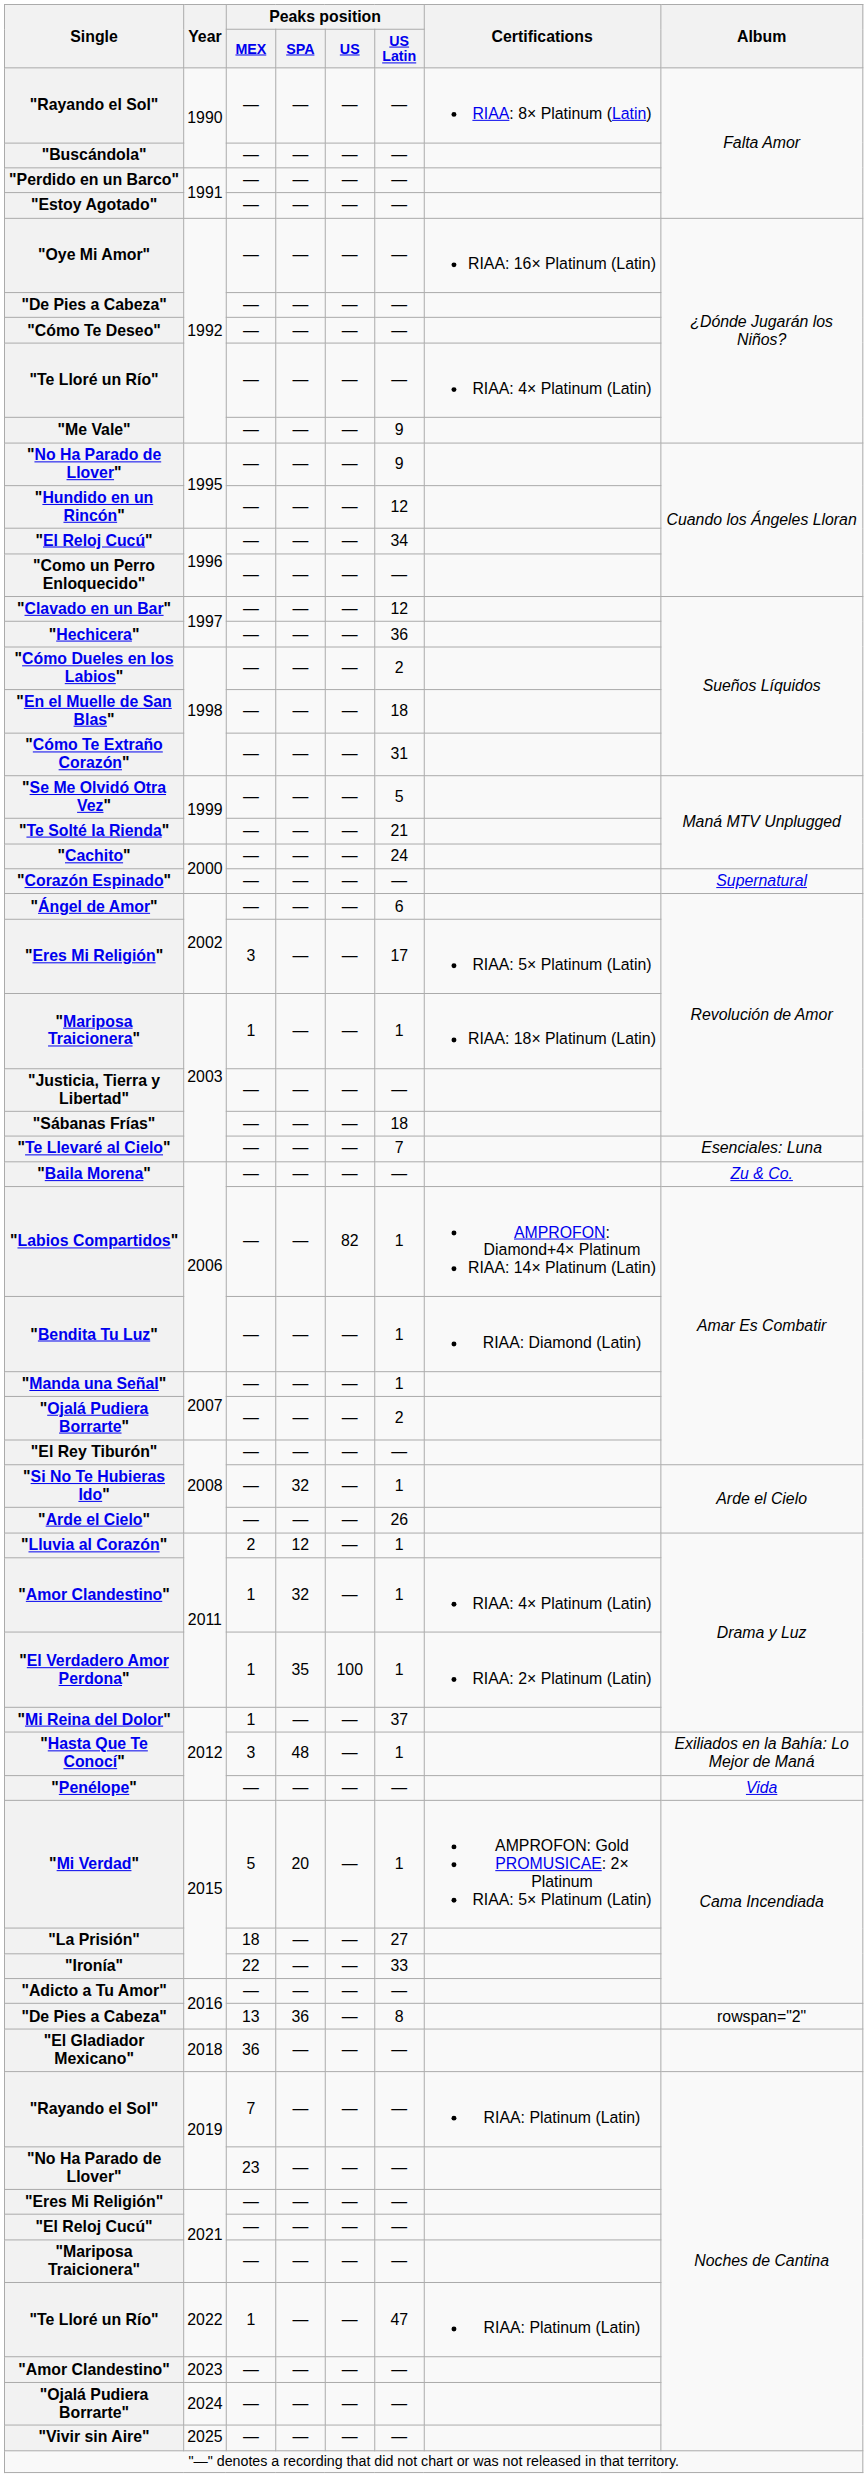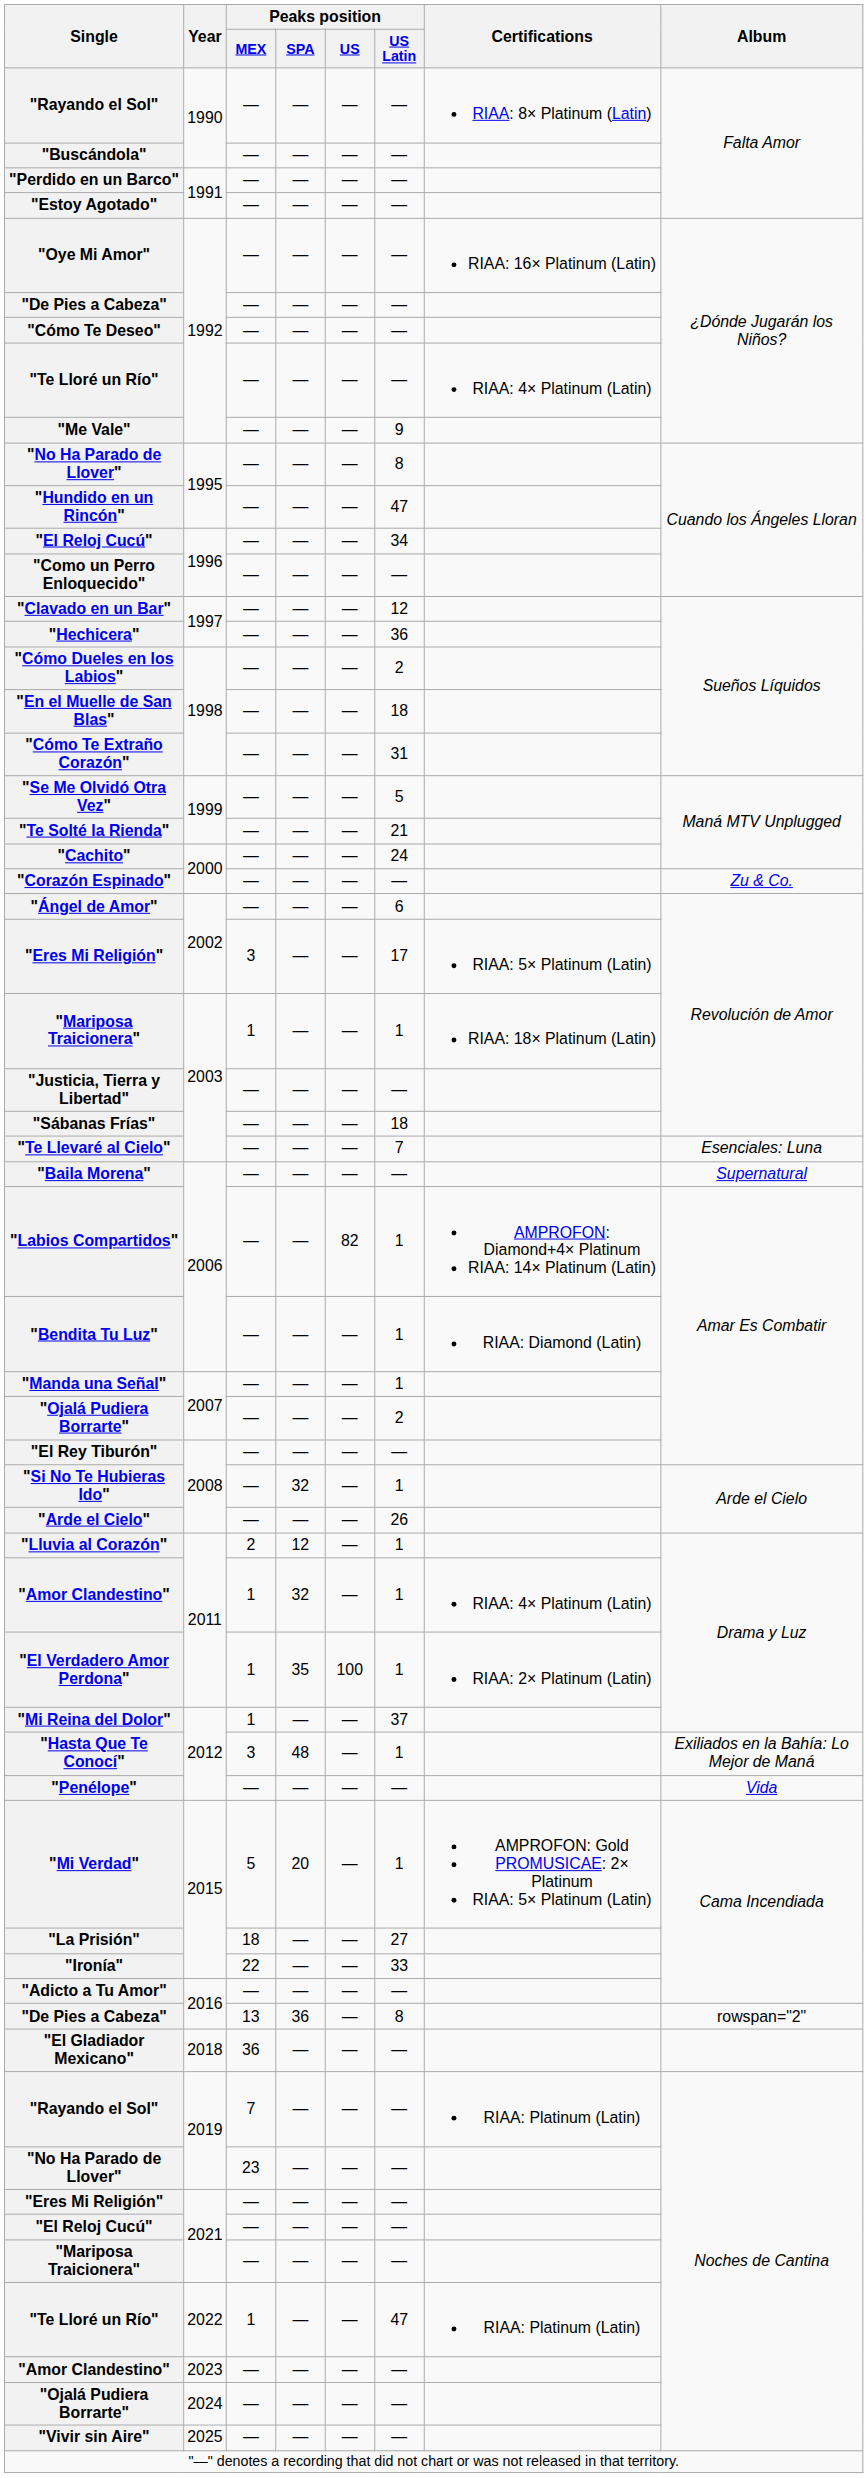(399, 464) 9 -> (399, 464) 8
(399, 506) 12 -> (399, 506) 47
(762, 881) Supernatural -> (762, 881) Zu & Co.
(762, 1173) Zu & Co. -> (762, 1173) Supernatural
